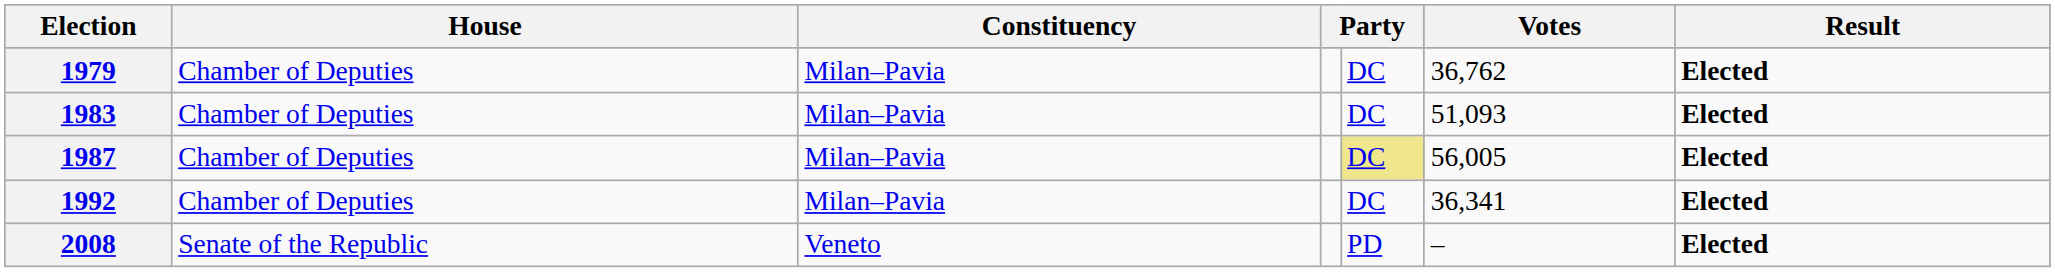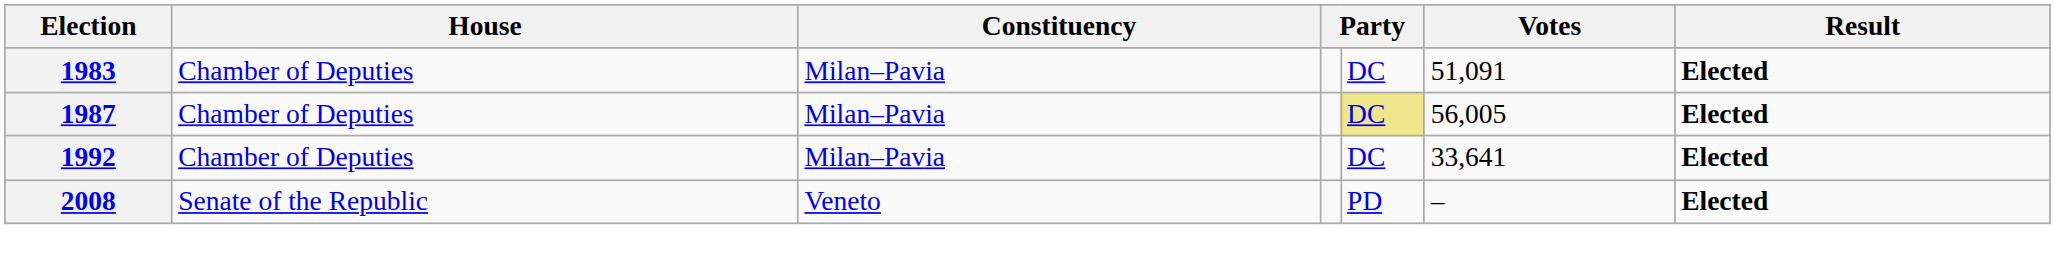- row: (88, 69)
(1468, 113) 51,093 -> (1468, 69) 51,091
(1468, 200) 36,341 -> (1468, 157) 33,641
